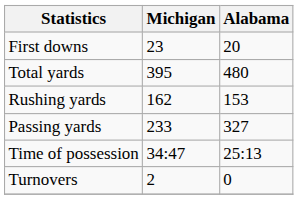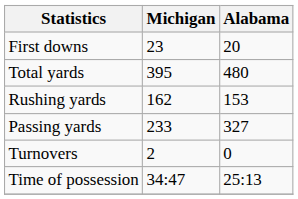rows swapped: (43, 180) <-> (74, 153)
